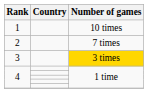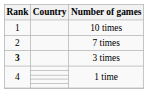(17, 58) normal -> (17, 58) bold
(106, 58) gold background -> (106, 58) no background
